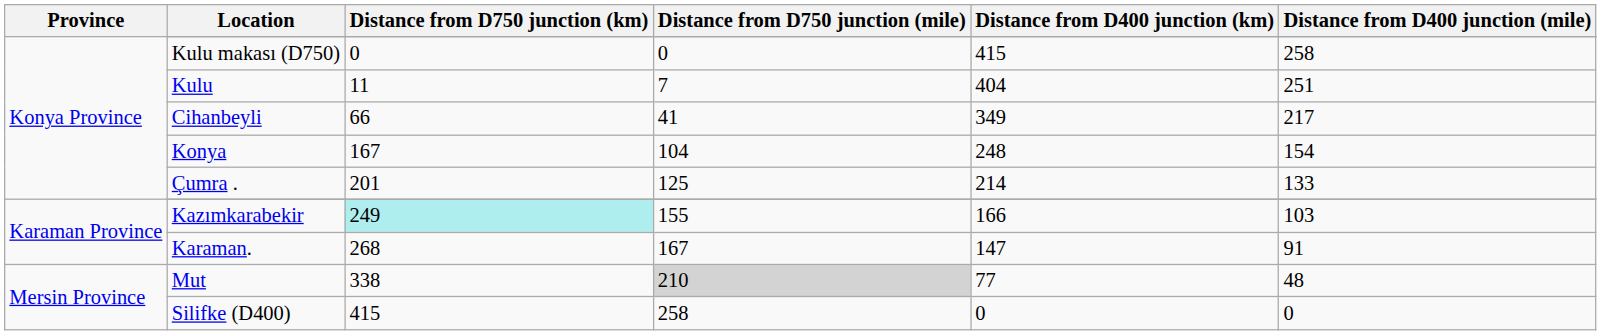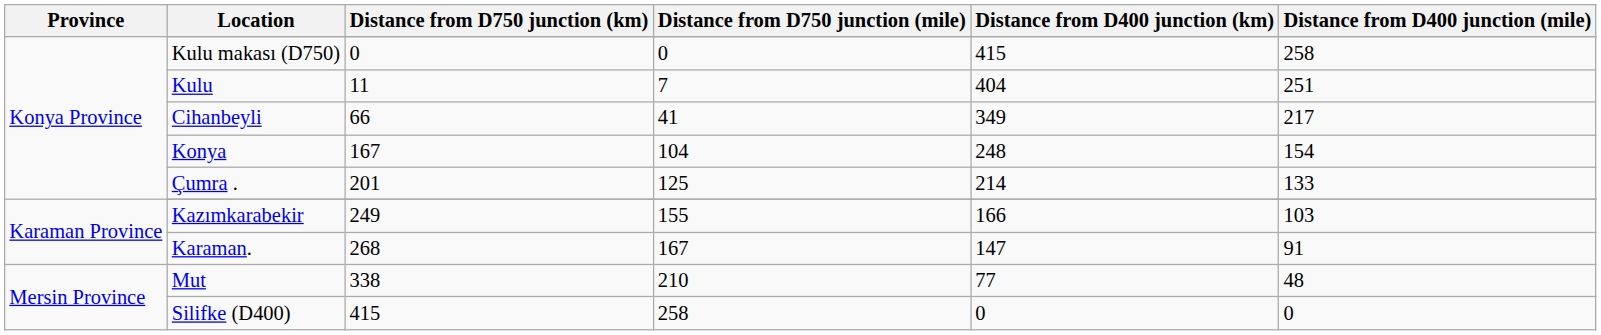(365, 215) paleturquoise background -> (365, 215) no background
(673, 280) lightgrey background -> (673, 280) no background
